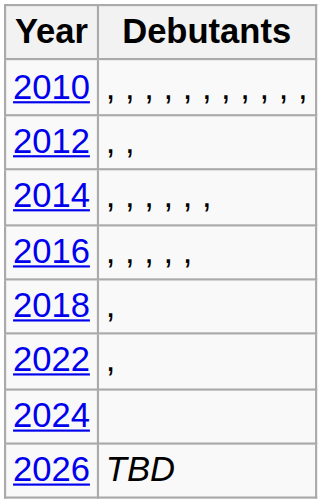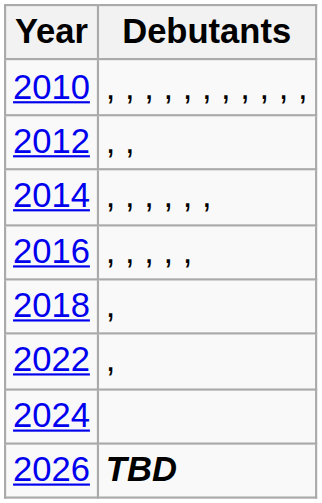(140, 470) normal -> (141, 470) bold
